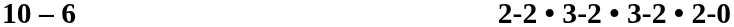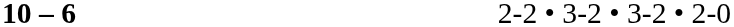(614, 13) bold -> (614, 13) normal
